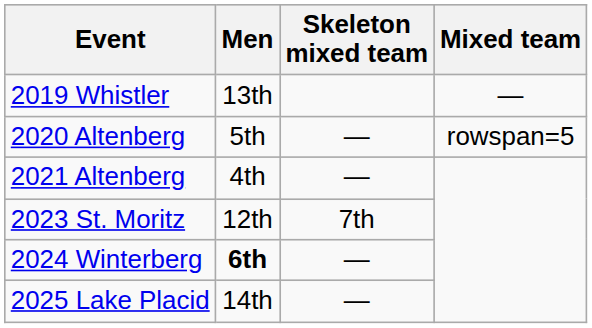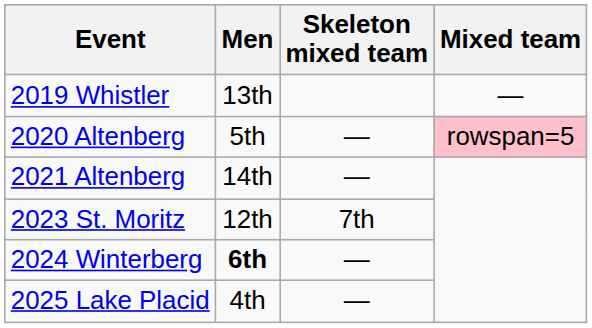(511, 136) no background -> (511, 136) pink background
(248, 177) 4th -> (248, 177) 14th
(248, 300) 14th -> (248, 300) 4th
